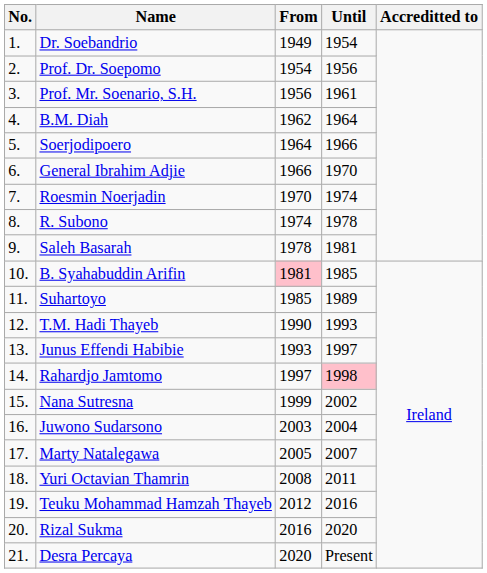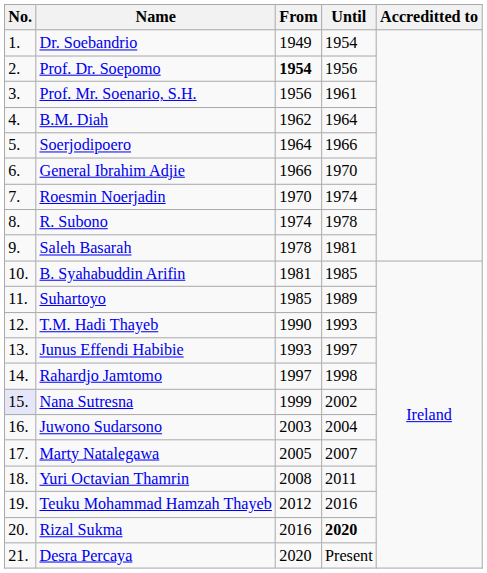(295, 68) normal -> (295, 68) bold
(295, 273) pink background -> (295, 273) no background
(341, 376) pink background -> (341, 376) no background
(18, 401) no background -> (18, 401) lavender background
(341, 529) normal -> (341, 529) bold
